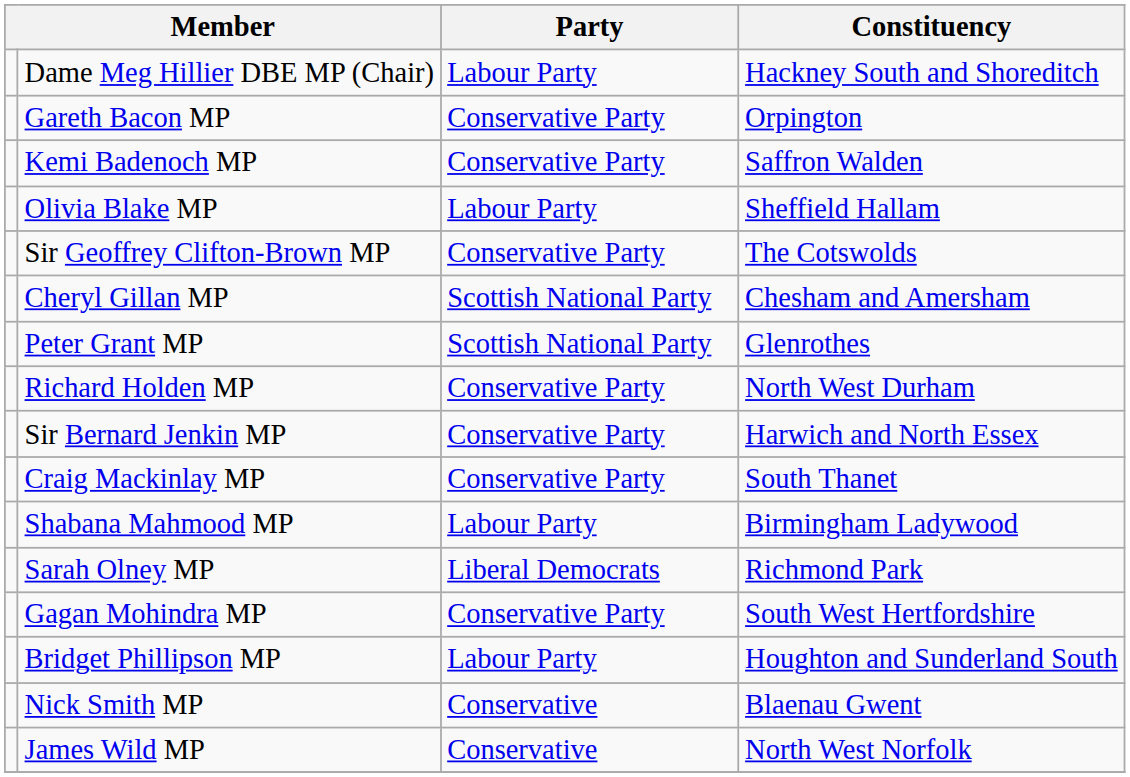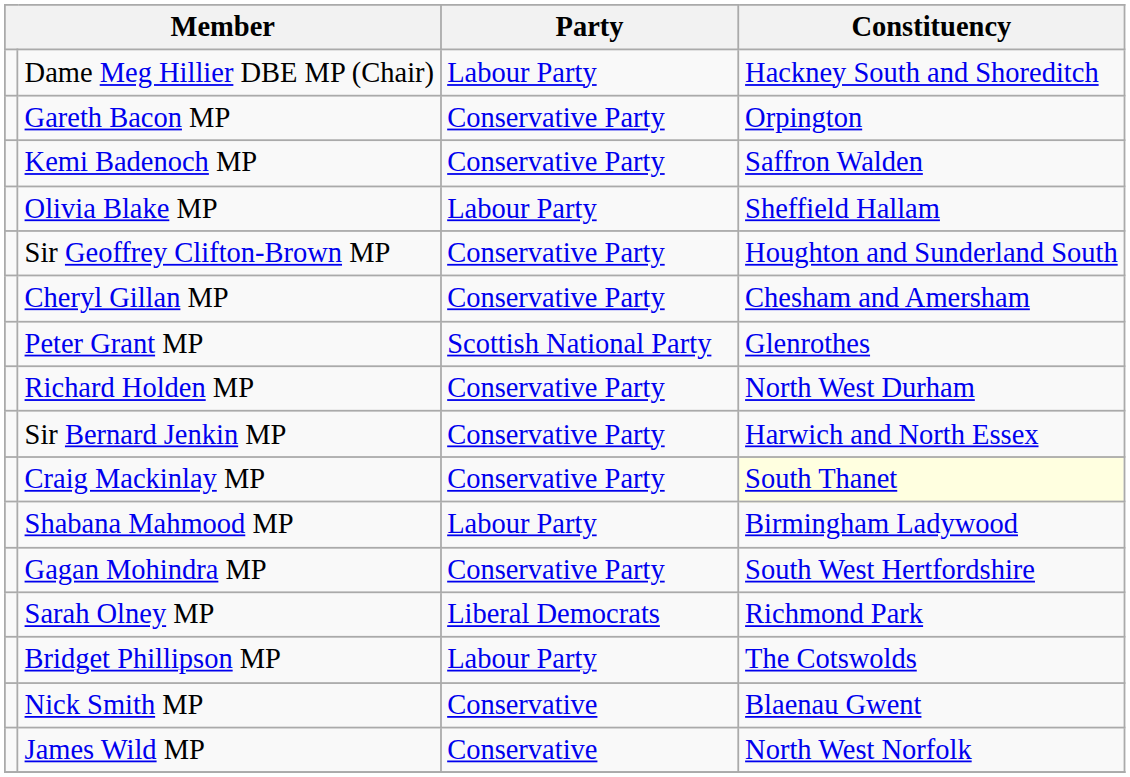(831, 252) The Cotswolds -> (931, 252) Houghton and Sunderland South
(579, 298) Scottish National Party -> (556, 298) Conservative Party
(821, 478) no background -> (821, 478) lightyellow background
rows swapped: (146, 614) <-> (120, 569)
(931, 659) Houghton and Sunderland South -> (831, 659) The Cotswolds
